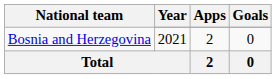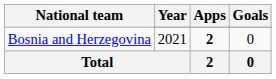(210, 39) normal -> (210, 39) bold
